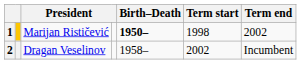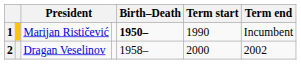(198, 31) 1998 -> (198, 31) 1990
(255, 31) 2002 -> (268, 31) Incumbent
(198, 50) 2002 -> (198, 50) 2000
(268, 50) Incumbent -> (255, 50) 2002
